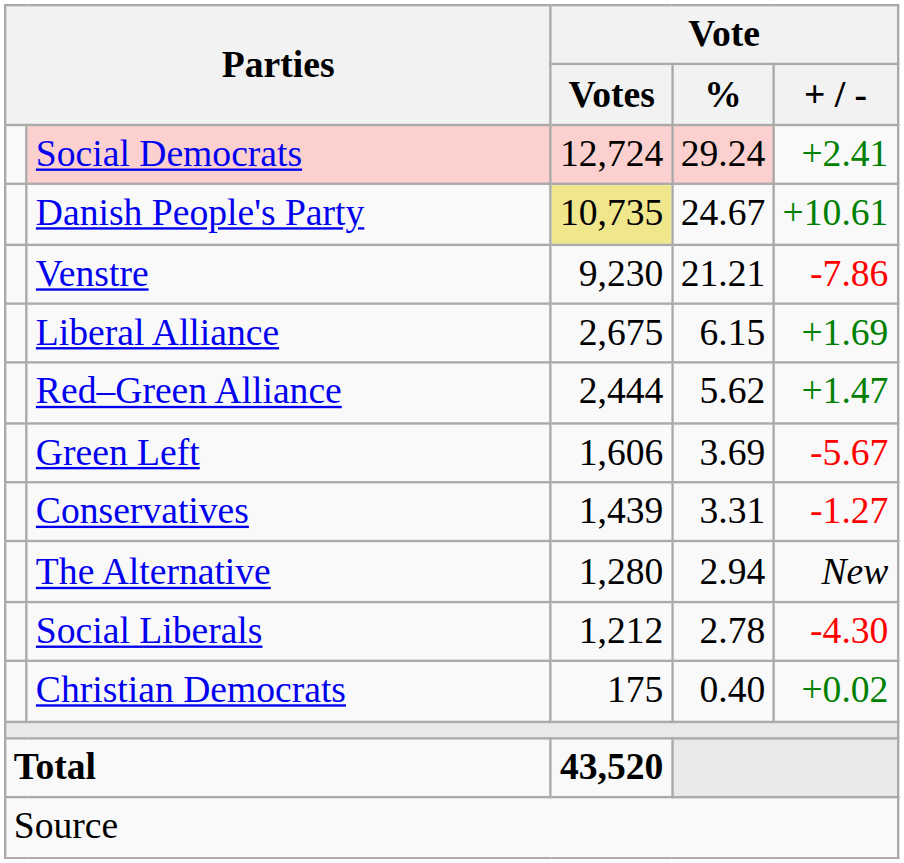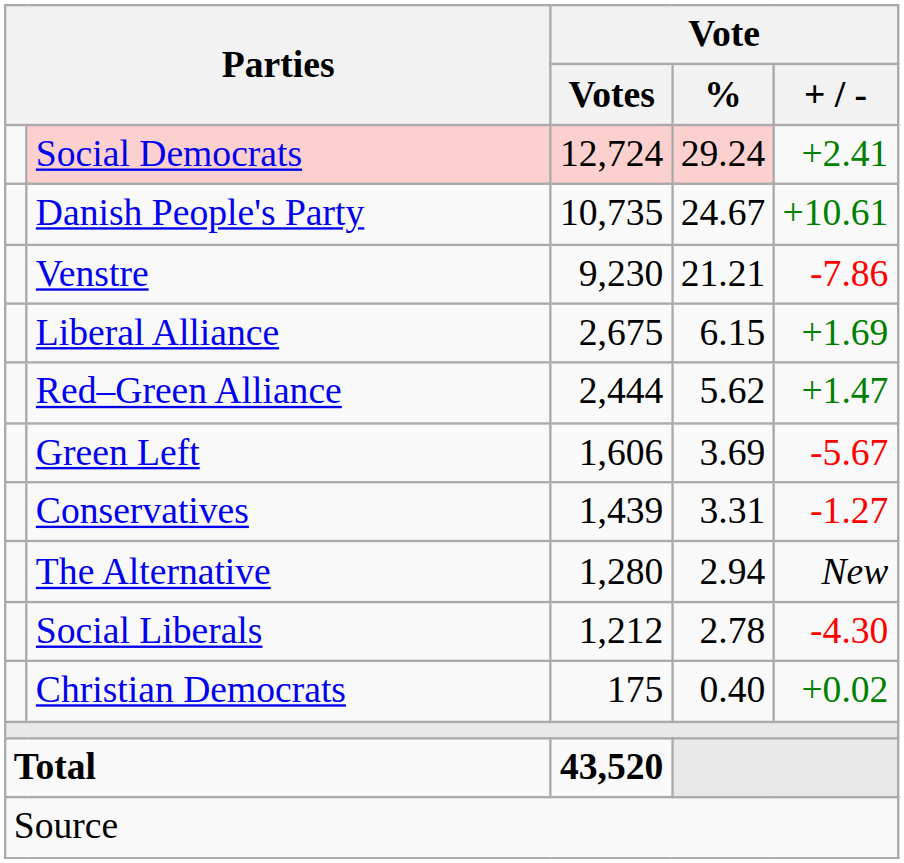(612, 213) khaki background -> (612, 213) no background
